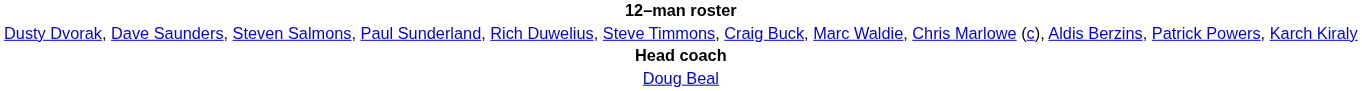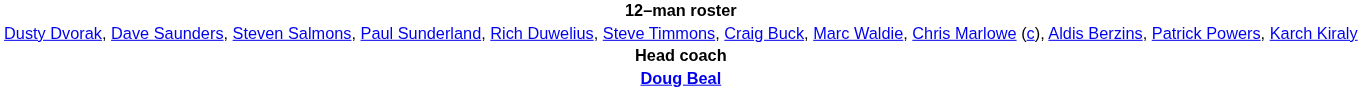(681, 78) normal -> (681, 78) bold
